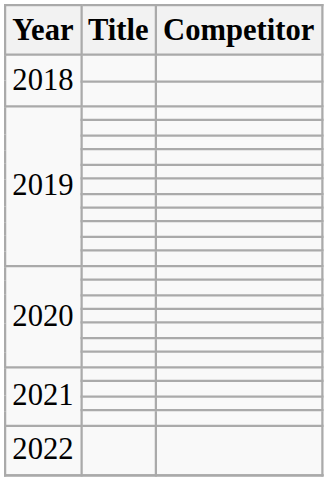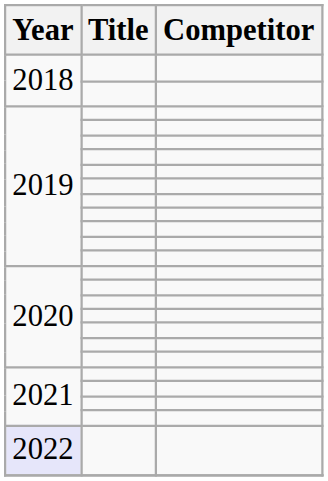(43, 448) no background -> (43, 448) lavender background
